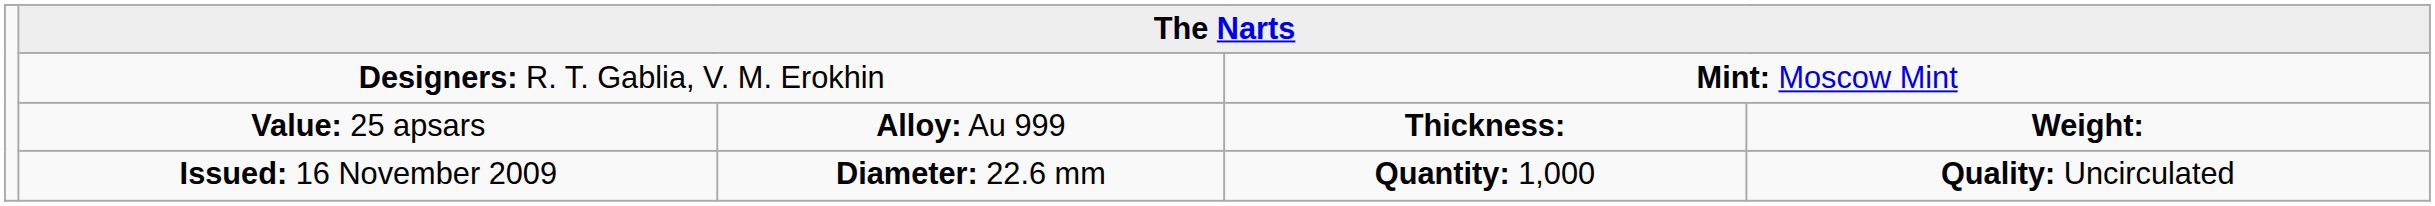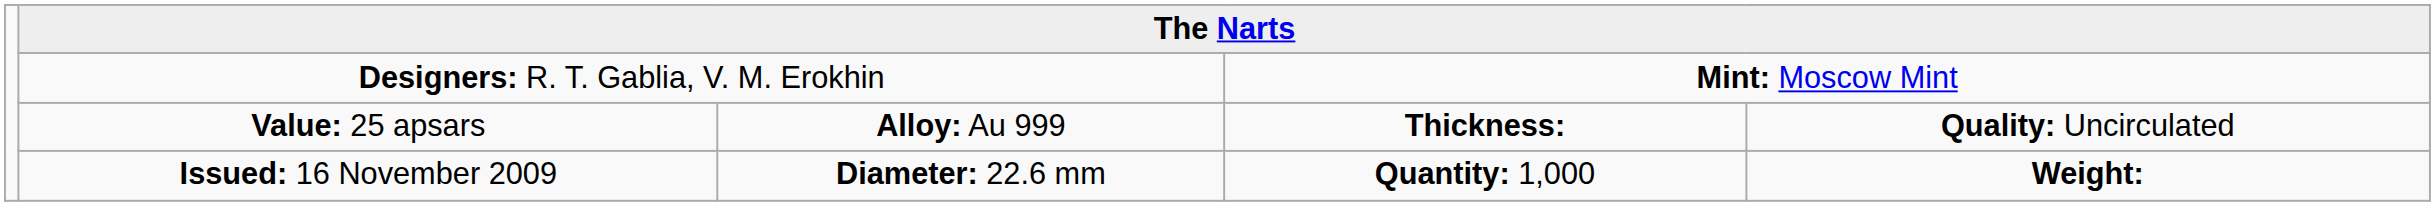(2088, 126) Weight: -> (2088, 126) Quality: Uncirculated
(2088, 175) Quality: Uncirculated -> (2088, 175) Weight:
